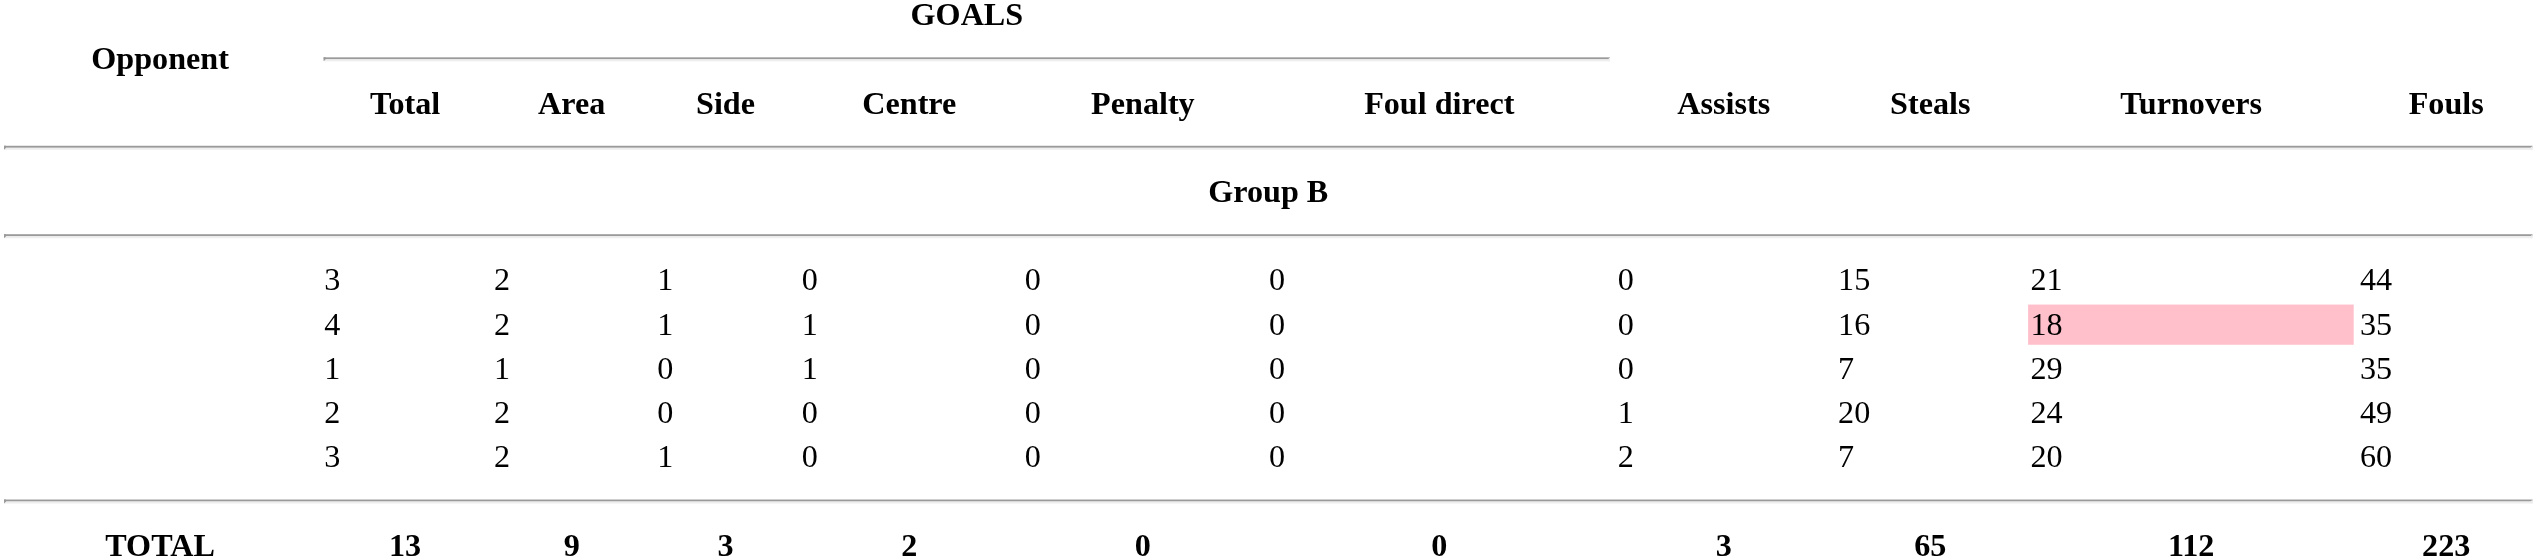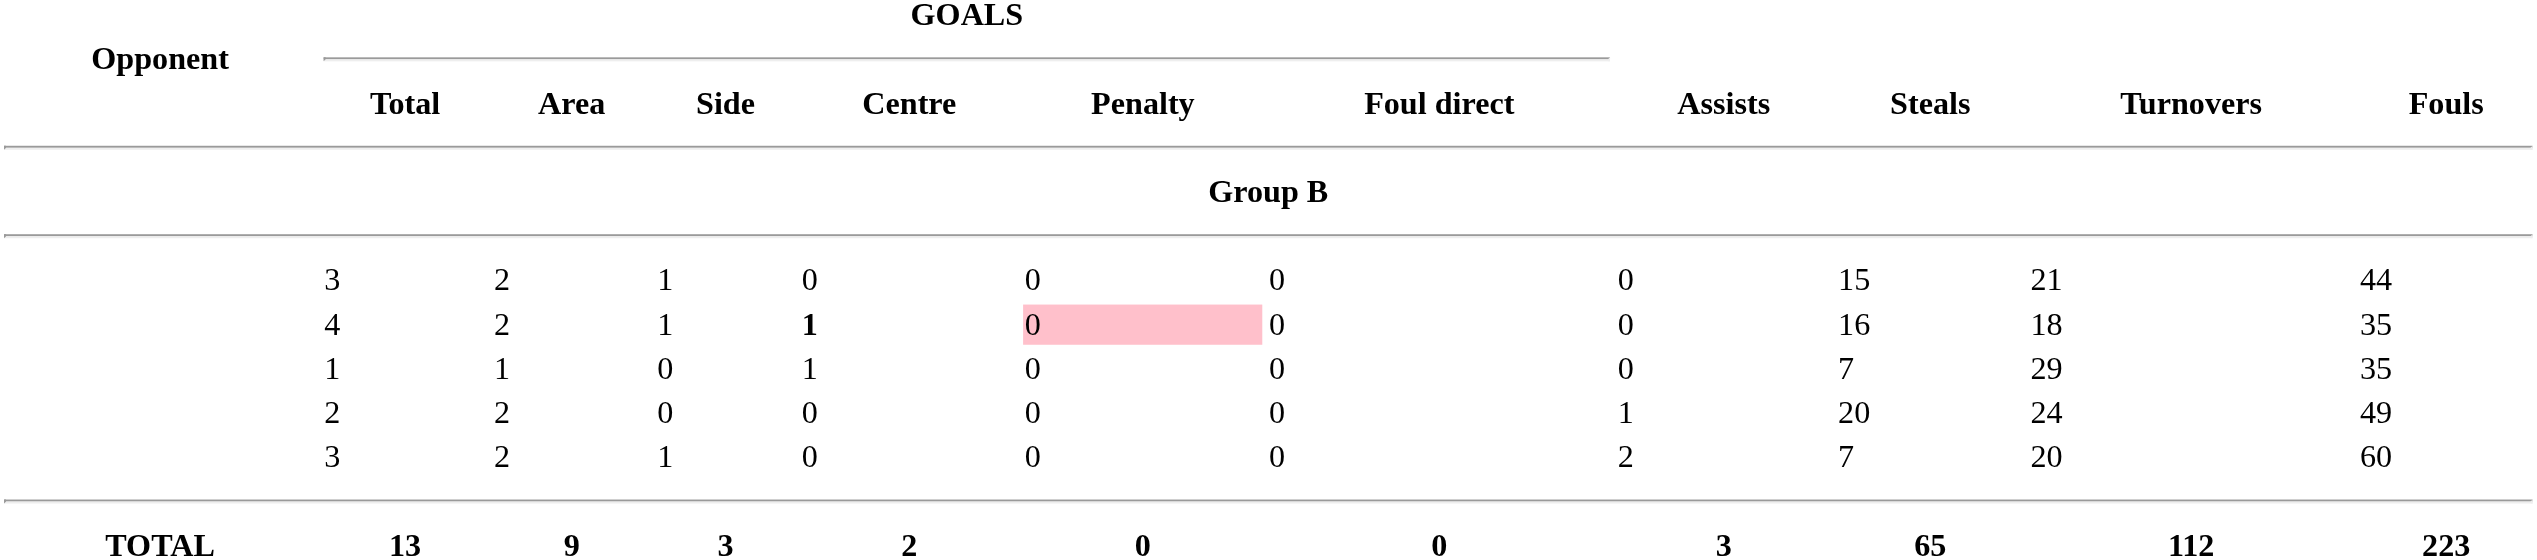(810, 324) normal -> (810, 324) bold
(1033, 324) no background -> (1033, 324) pink background
(2047, 324) pink background -> (2047, 324) no background
